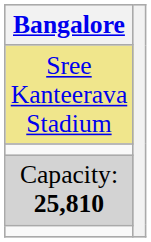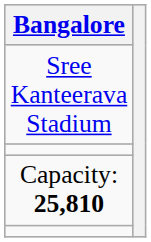(69, 94) khaki background -> (69, 94) no background
(69, 189) lightgrey background -> (69, 189) no background
